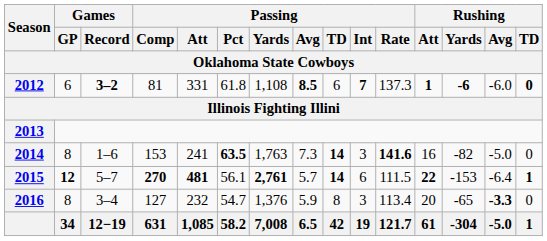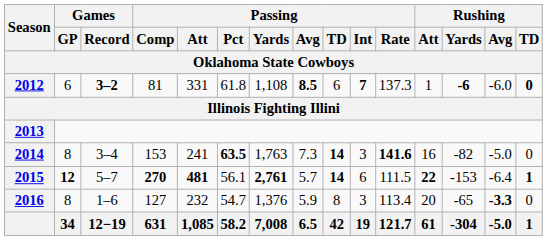(428, 85) bold -> (428, 85) normal
(107, 154) 1–6 -> (107, 154) 3–4
(107, 200) 3–4 -> (107, 200) 1–6
